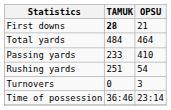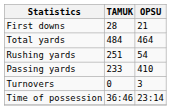(112, 26) bold -> (112, 26) normal
rows swapped: (41, 69) <-> (41, 55)
